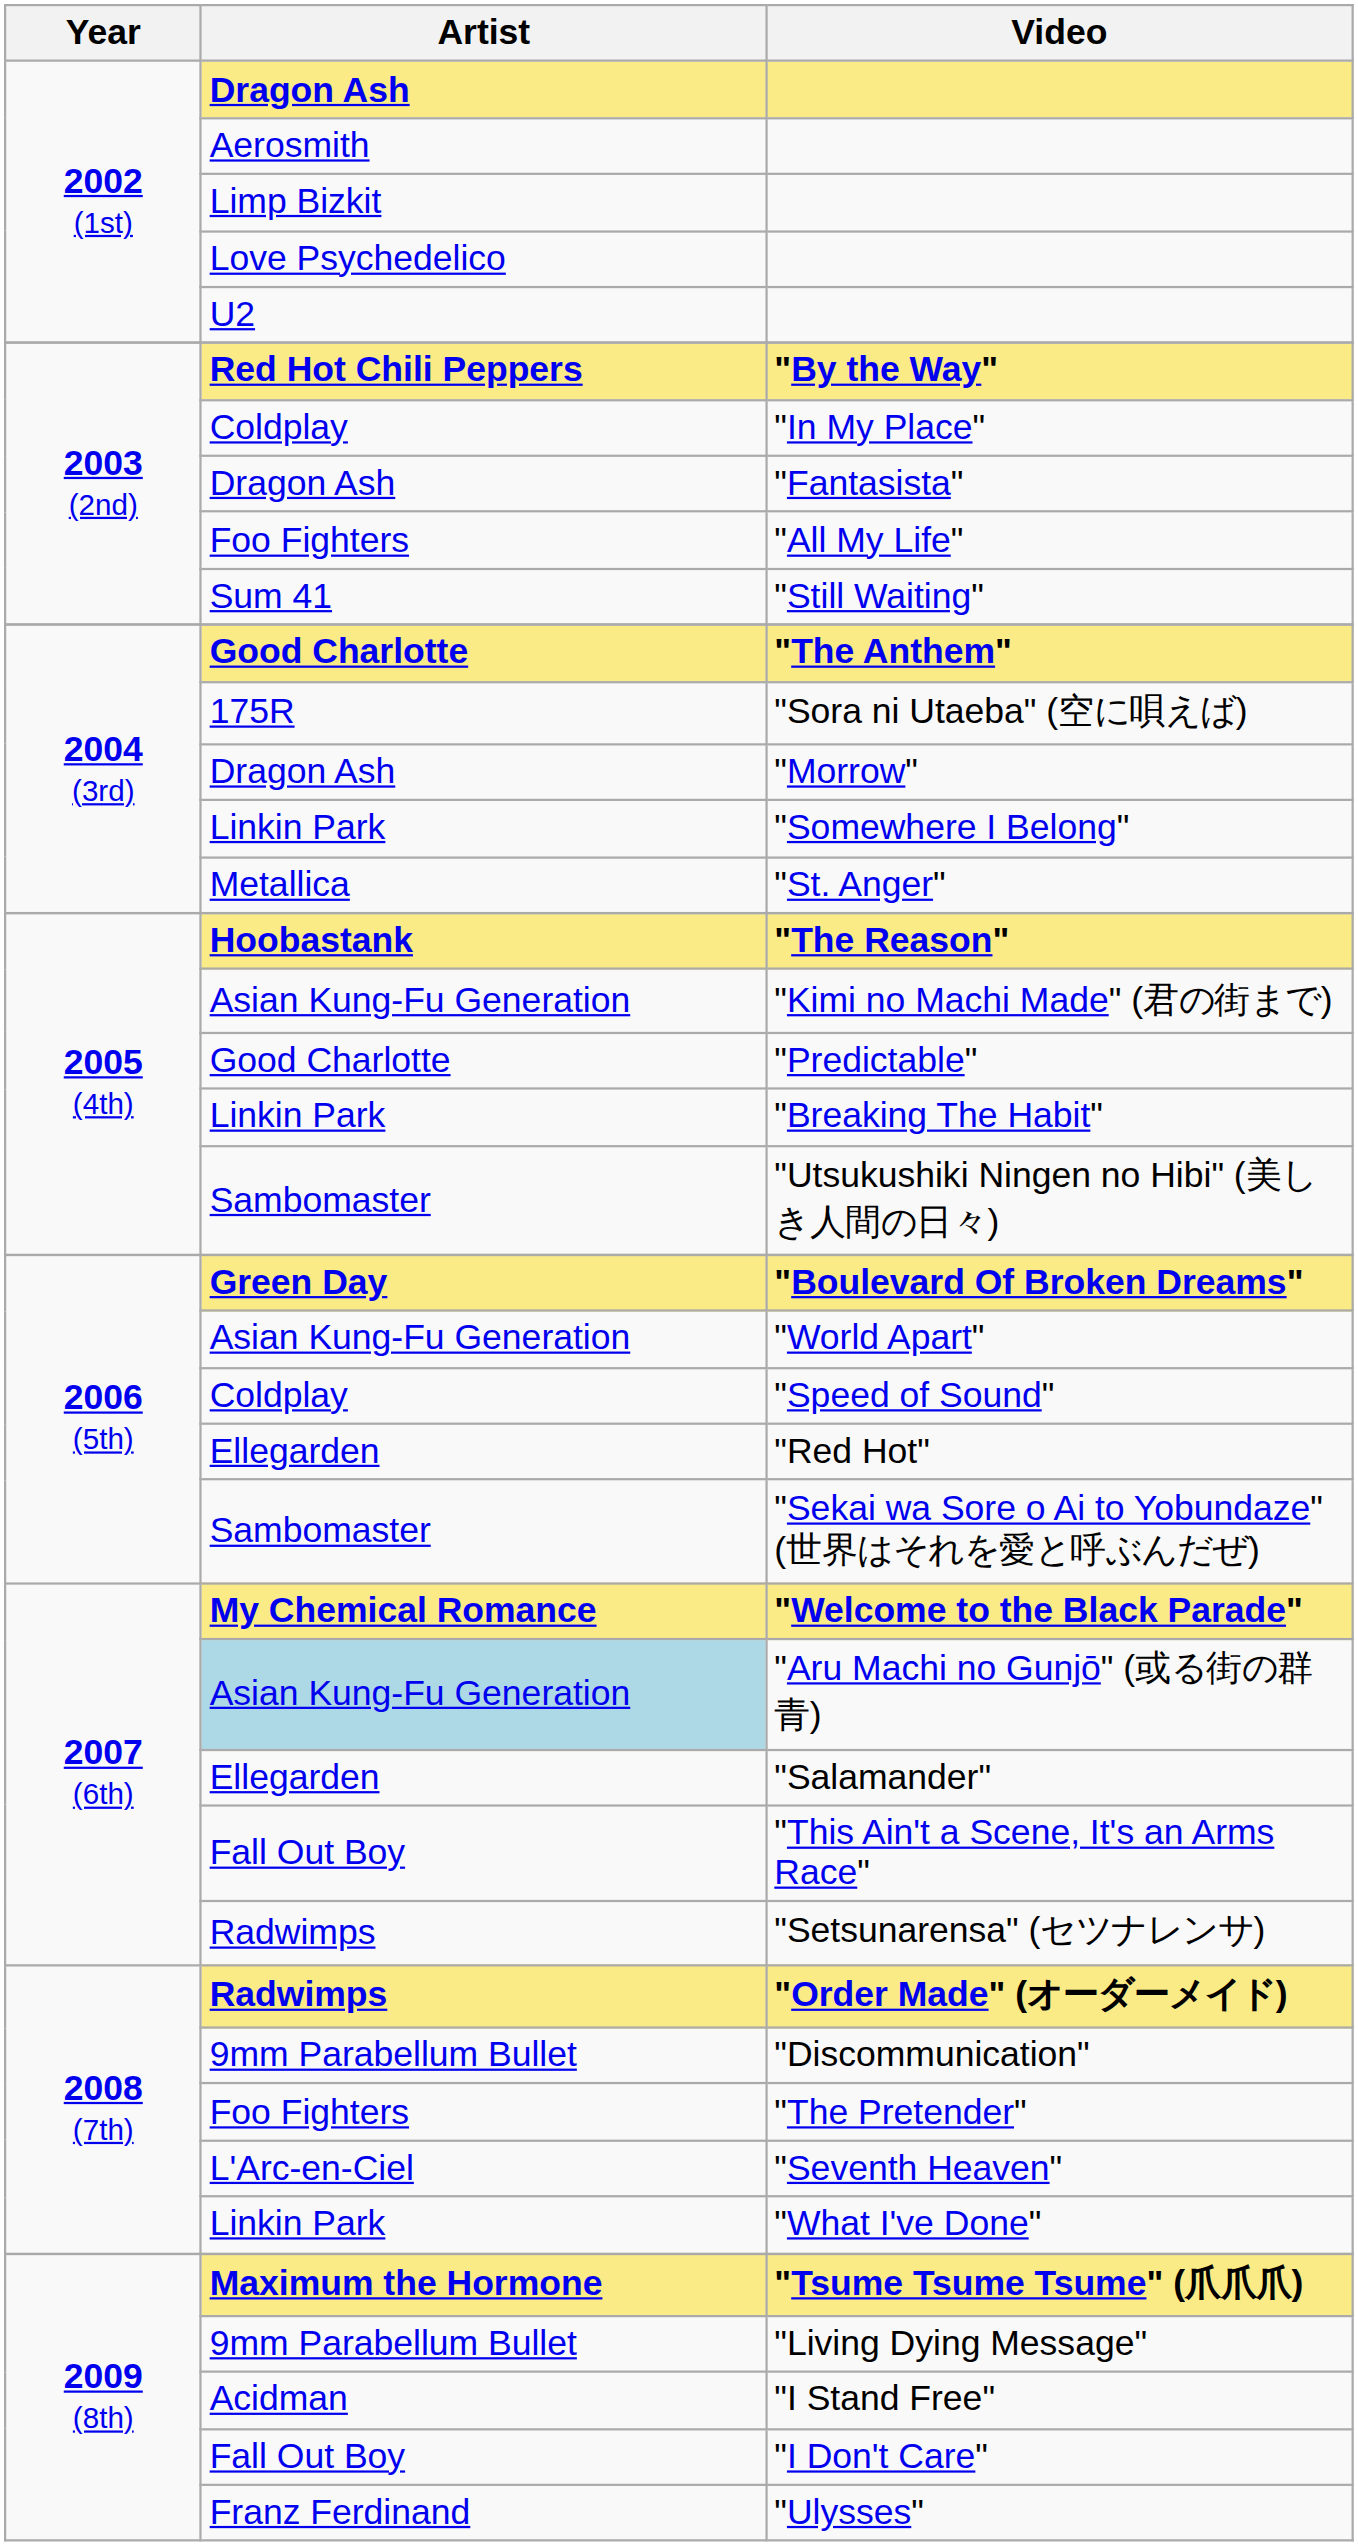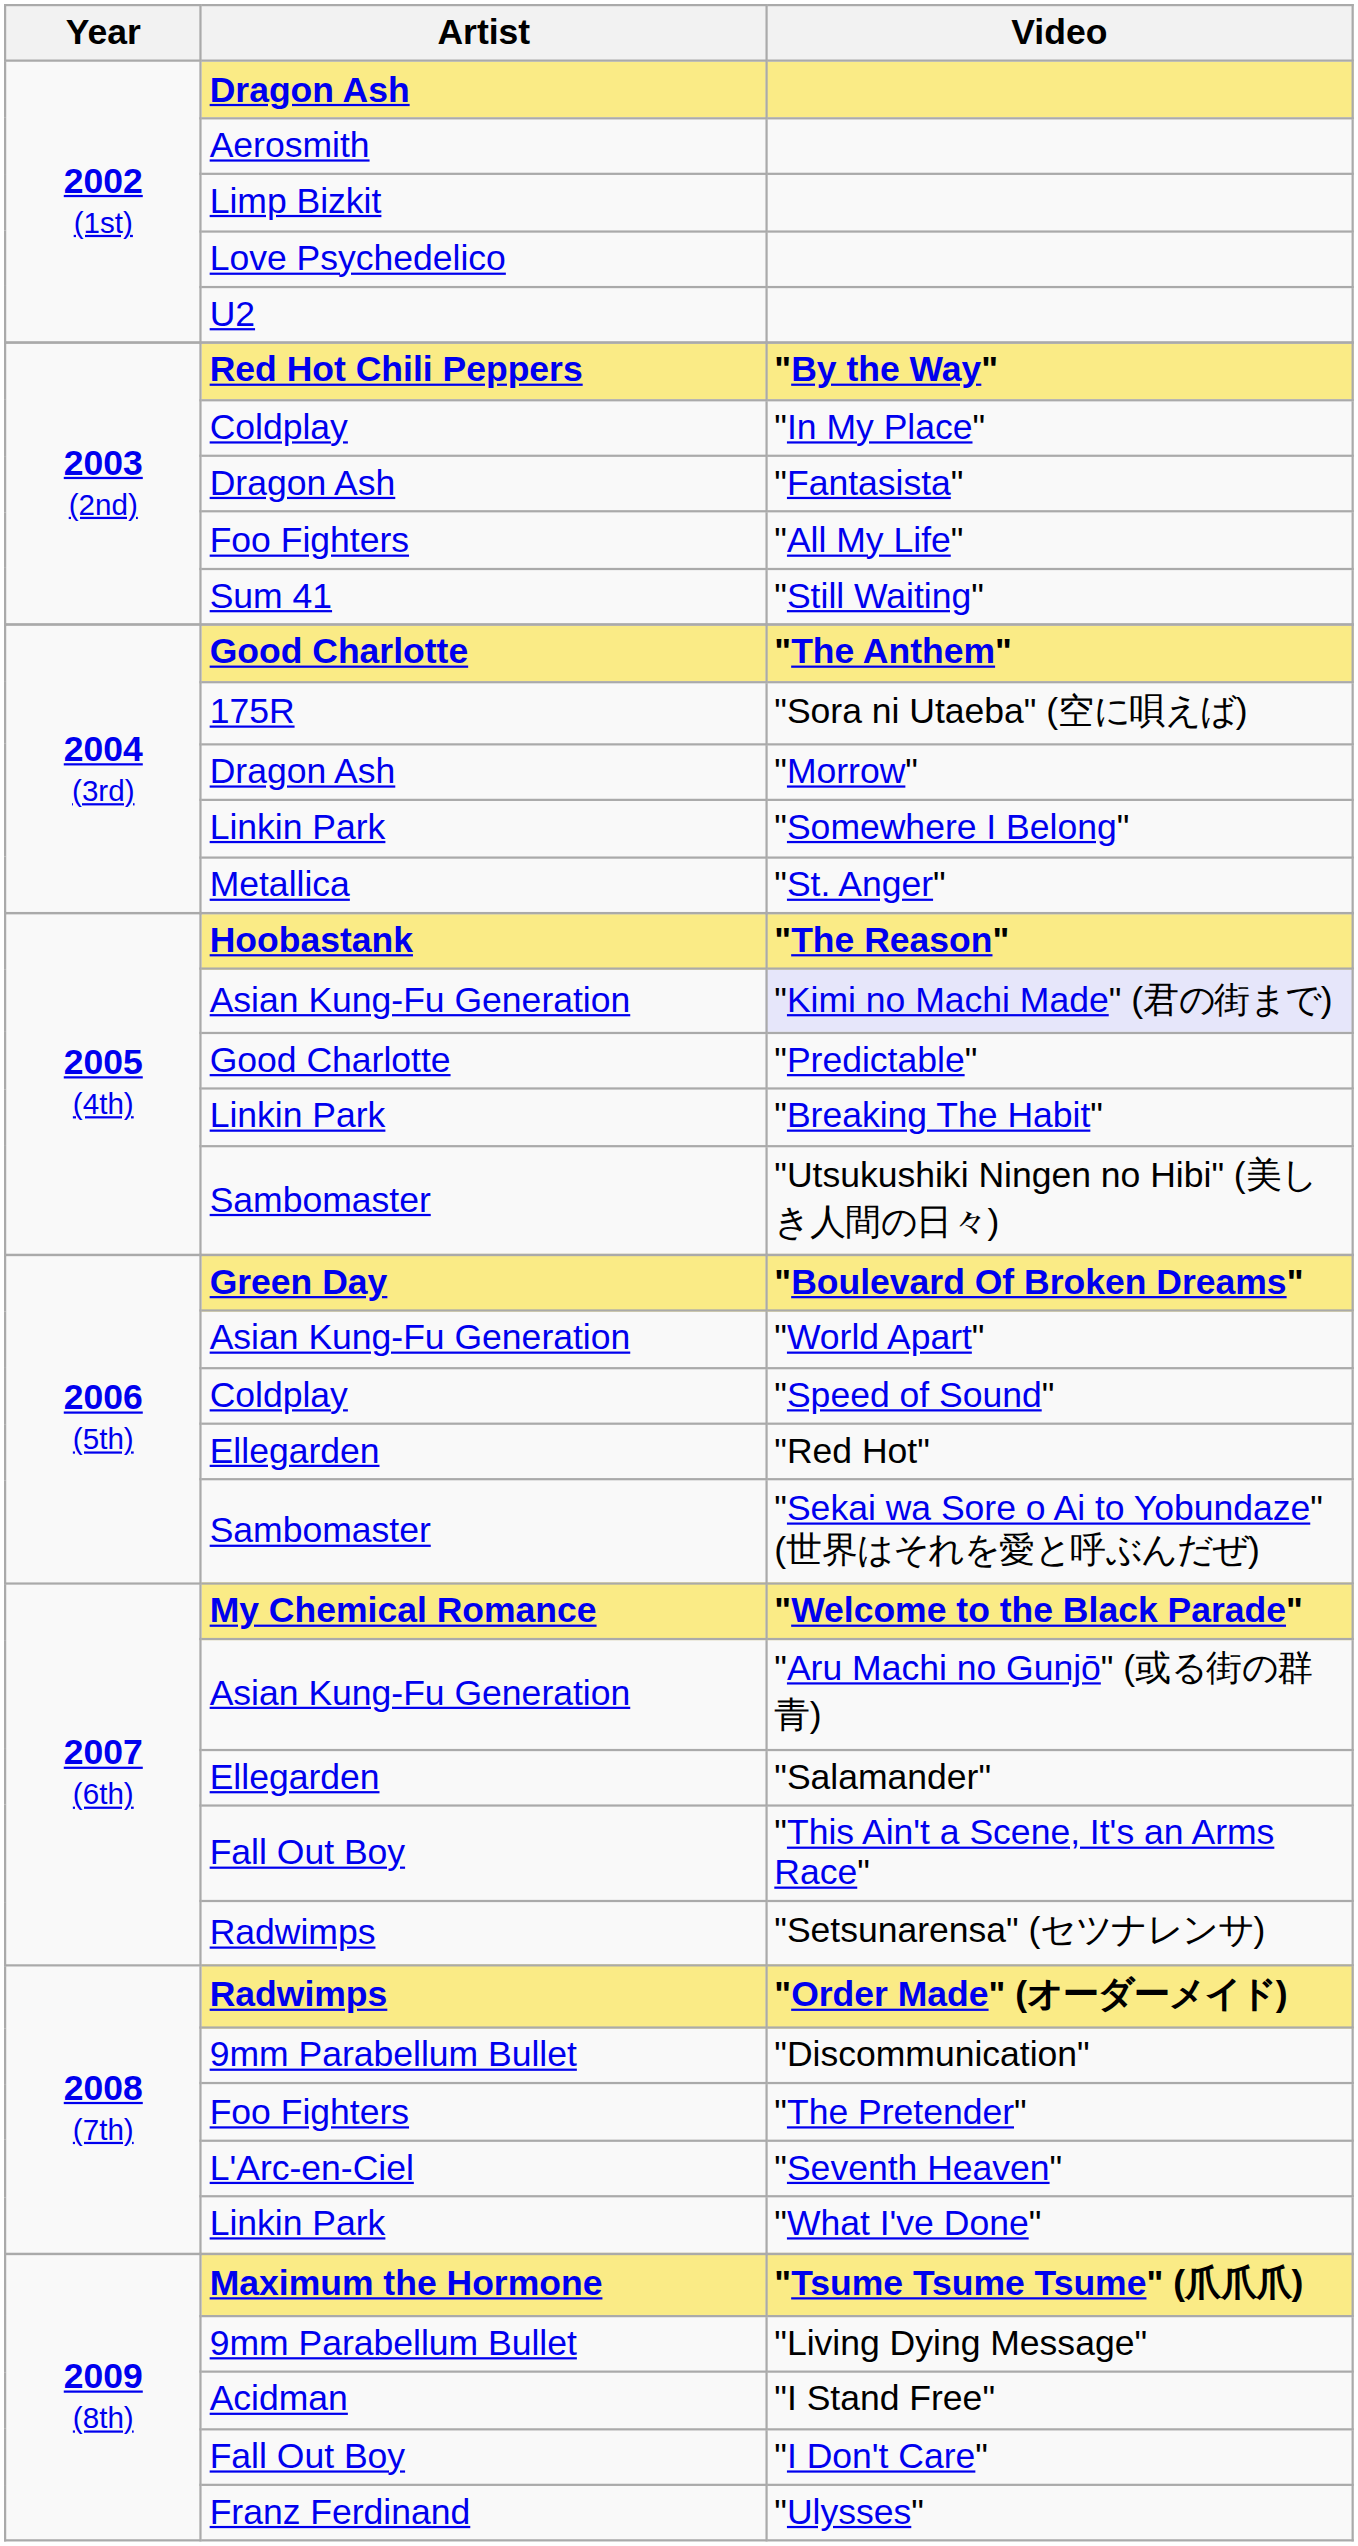(1053, 999) no background -> (1053, 999) lavender background
(420, 1693) lightblue background -> (420, 1693) no background
